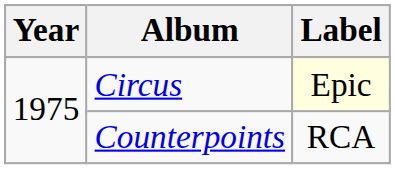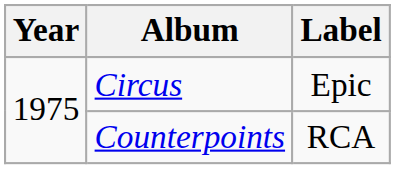(341, 83) lightyellow background -> (341, 83) no background
